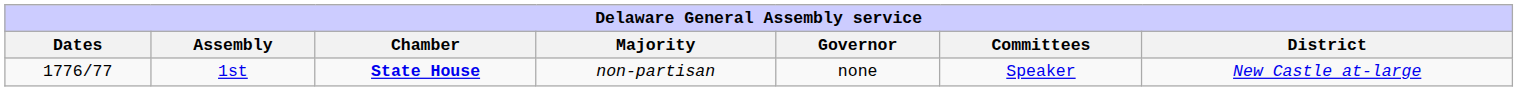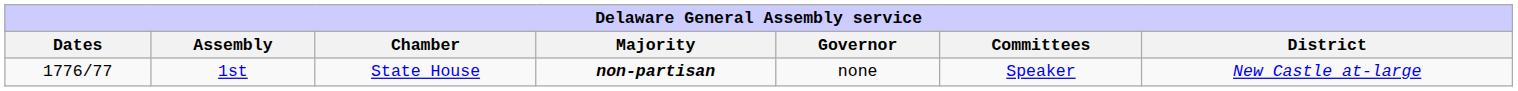(426, 72) bold -> (426, 72) normal
(656, 72) normal -> (656, 72) bold
